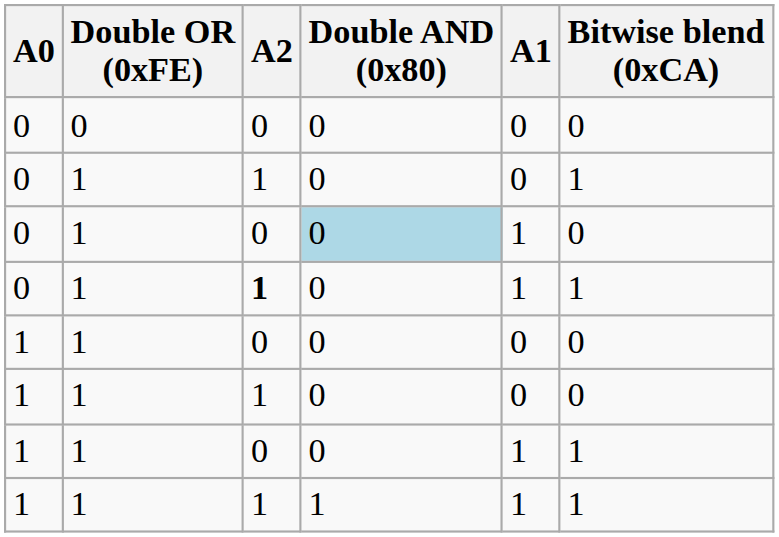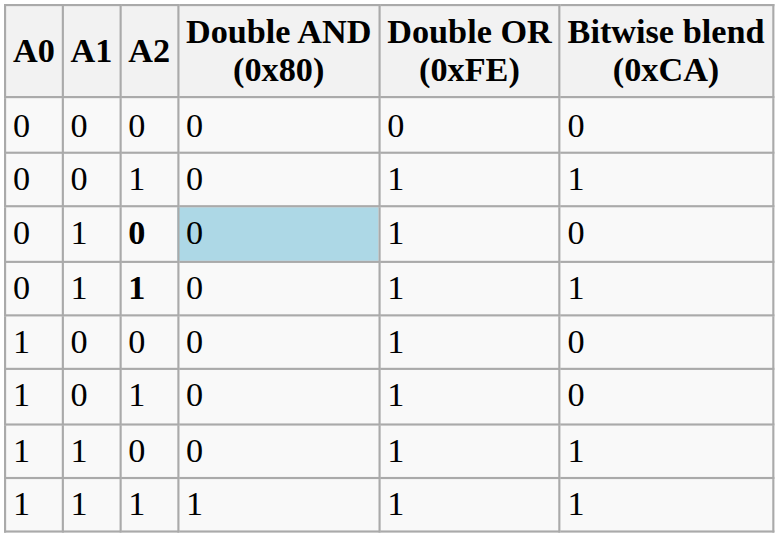columns swapped: (531, 50) <-> (153, 50)
(260, 233) normal -> (137, 233) bold
